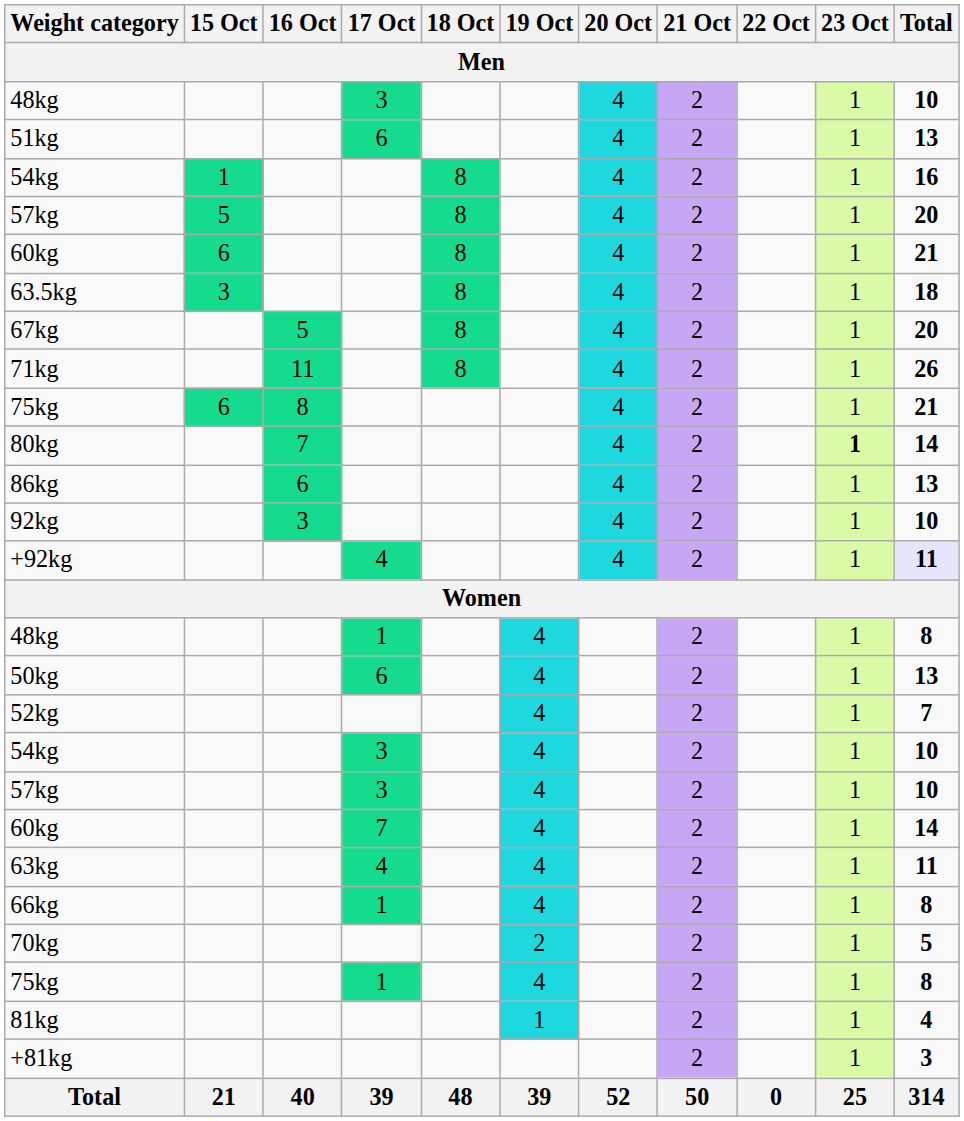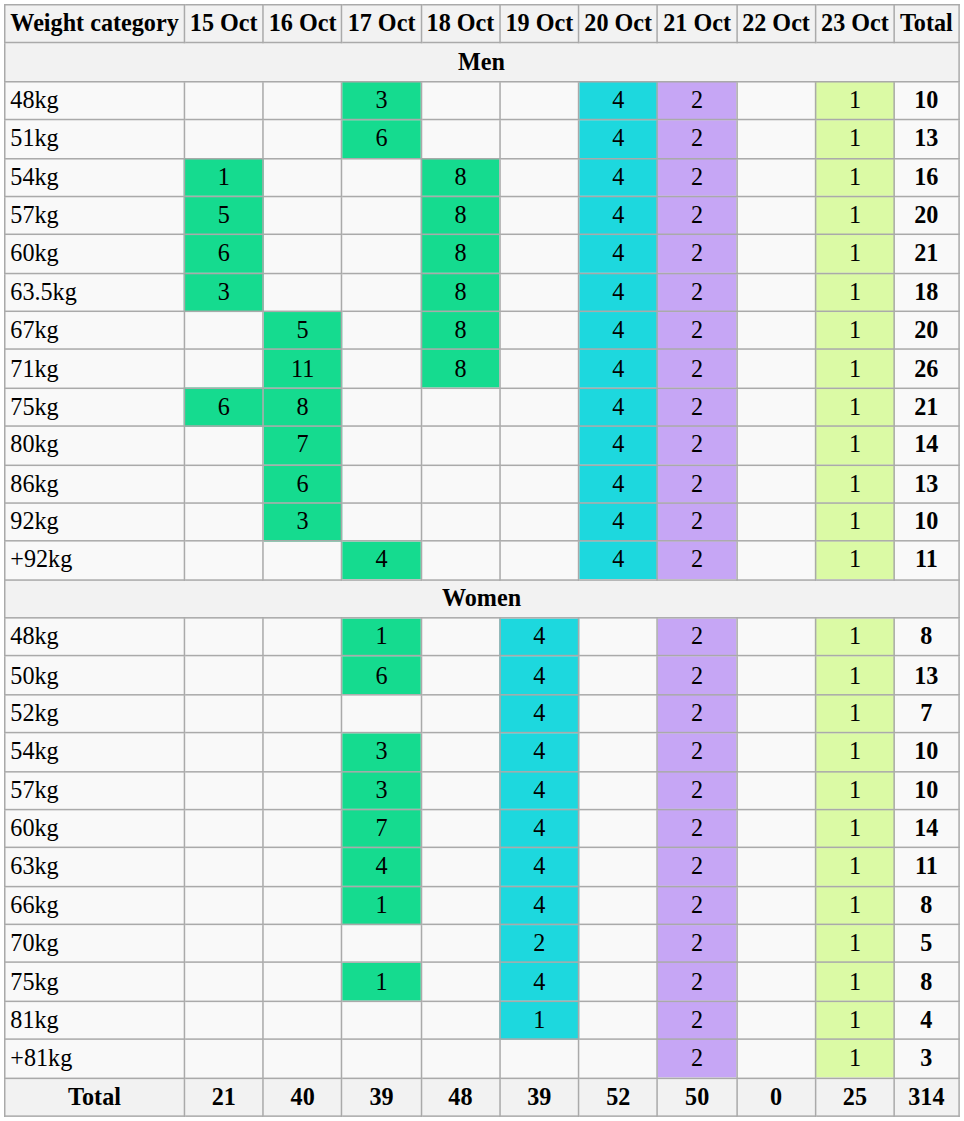(855, 445) bold -> (855, 445) normal
(926, 560) lavender background -> (926, 560) no background
